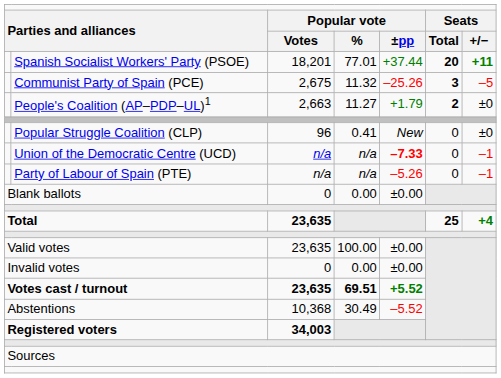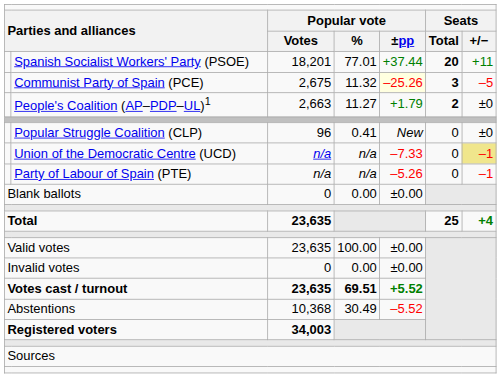(482, 61) bold -> (483, 61) normal
(403, 82) no background -> (403, 82) lightyellow background
(407, 153) bold -> (407, 153) normal
(486, 153) no background -> (486, 153) khaki background
